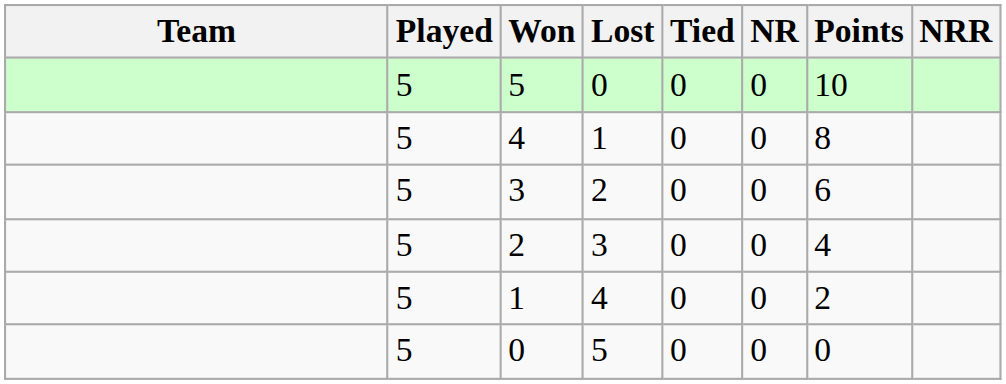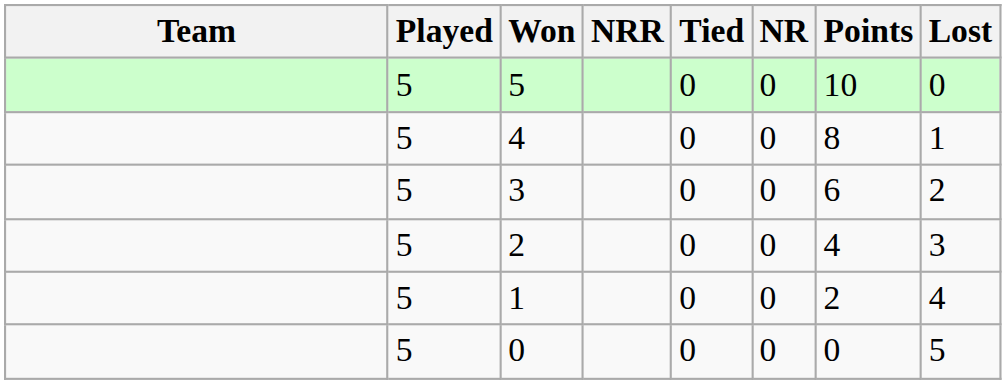columns swapped: (623, 31) <-> (956, 31)
